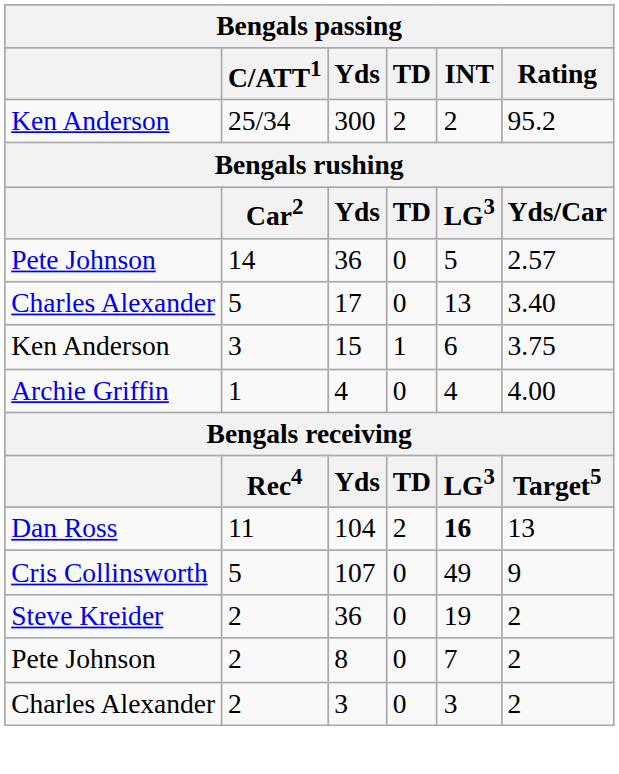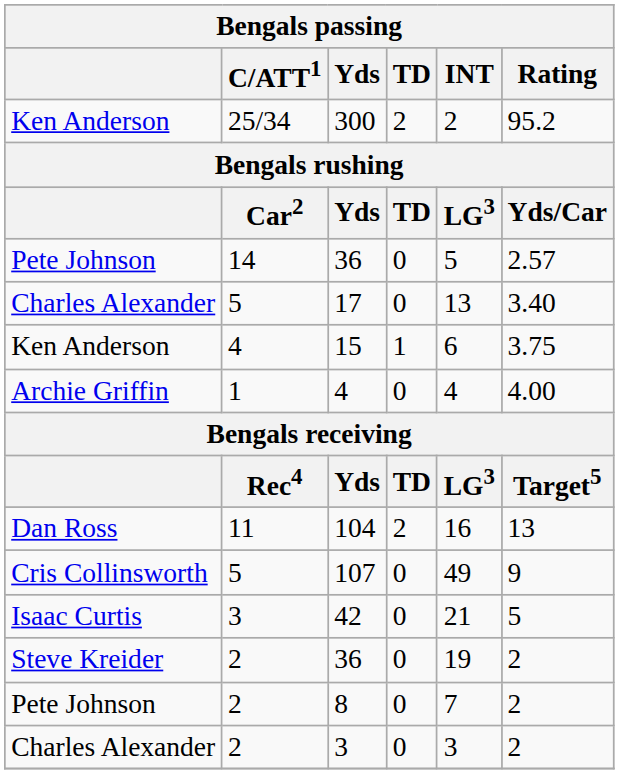(235, 346) 3 -> (235, 346) 4
(457, 528) bold -> (457, 528) normal
+ row: (77, 616)
